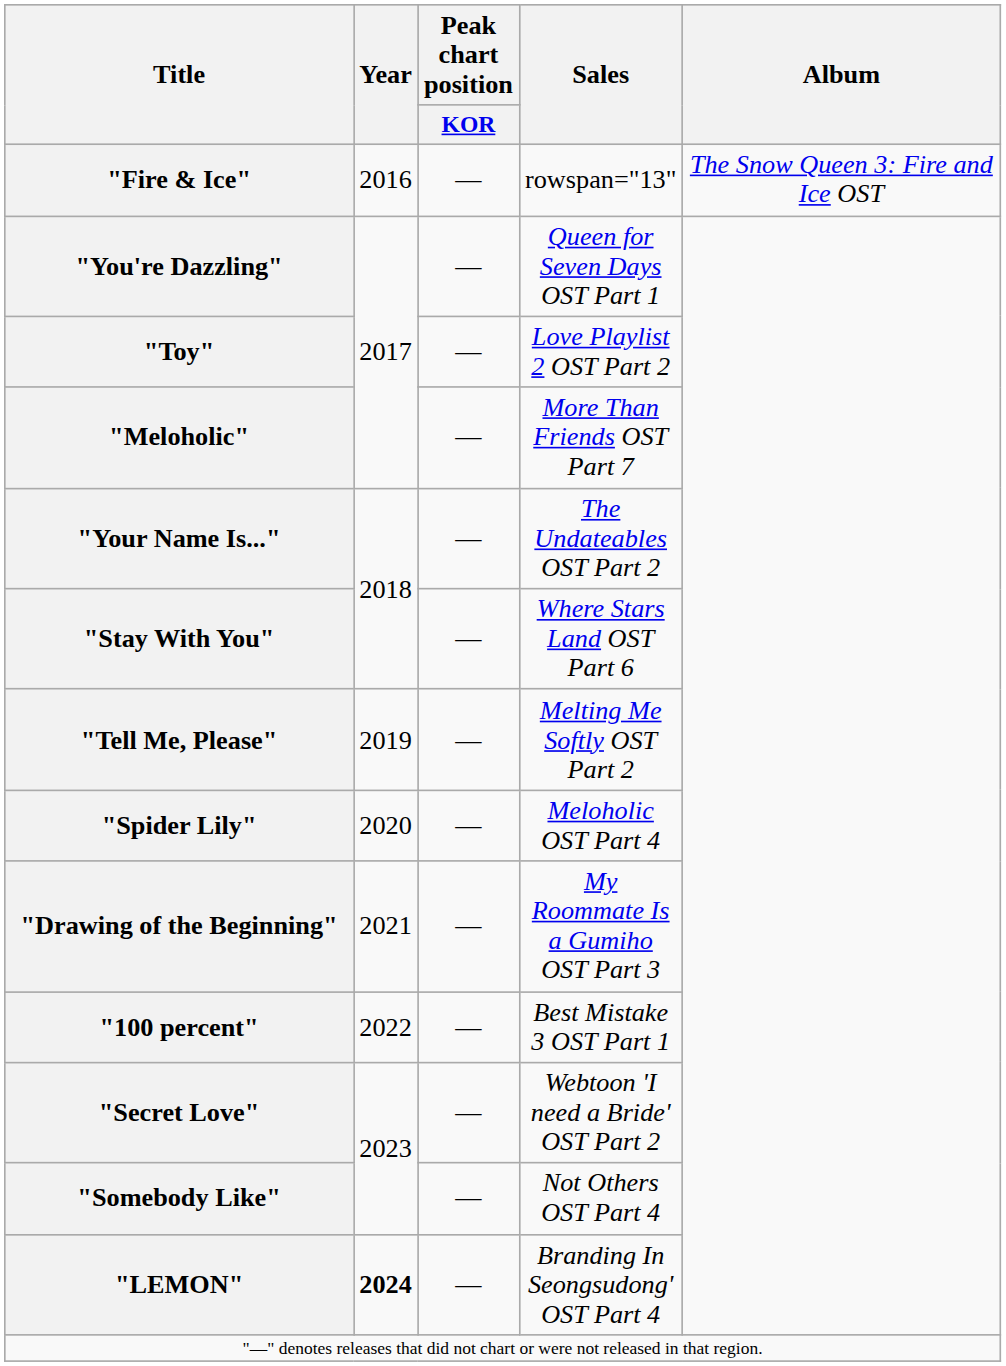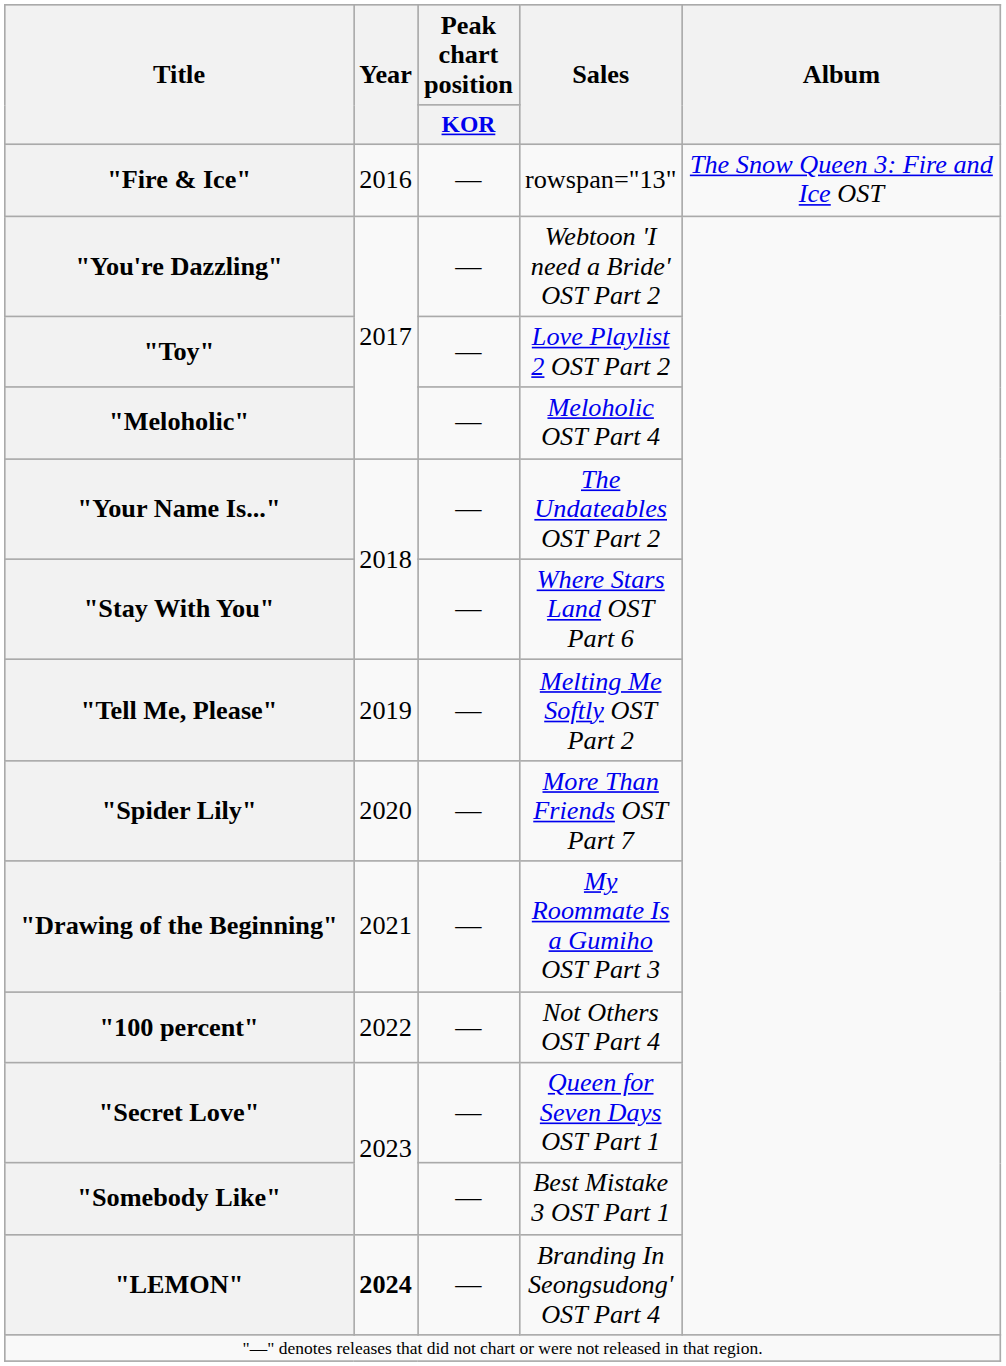(601, 265) Queen for Seven Days OST Part 1 -> (601, 265) Webtoon 'I need a Bride' OST Part 2
(601, 437) More Than Friends OST Part 7 -> (601, 422) Meloholic OST Part 4
(601, 825) Meloholic OST Part 4 -> (601, 810) More Than Friends OST Part 7
(601, 1026) Best Mistake 3 OST Part 1 -> (601, 1026) Not Others OST Part 4
(601, 1112) Webtoon 'I need a Bride' OST Part 2 -> (601, 1112) Queen for Seven Days OST Part 1
(601, 1198) Not Others OST Part 4 -> (601, 1198) Best Mistake 3 OST Part 1
